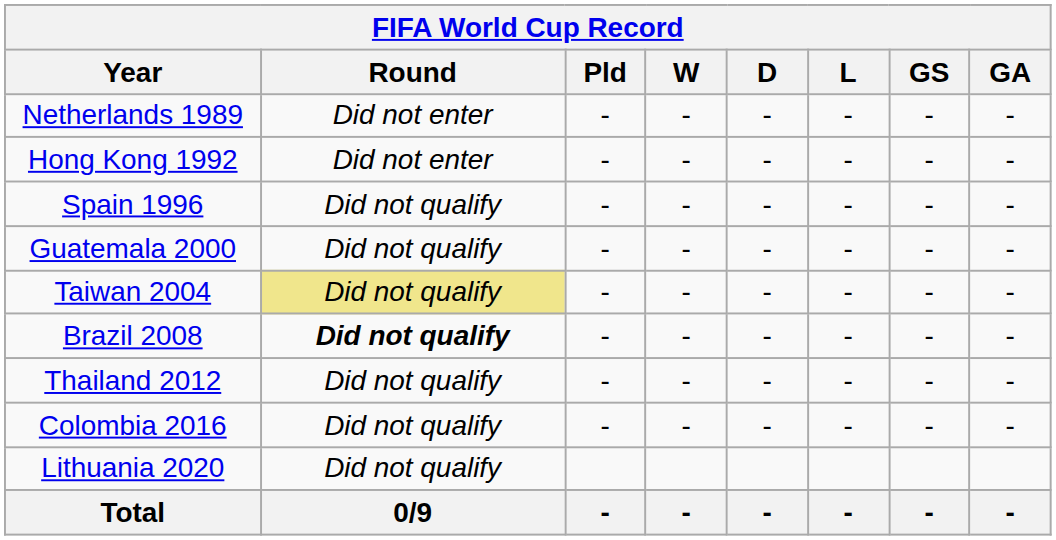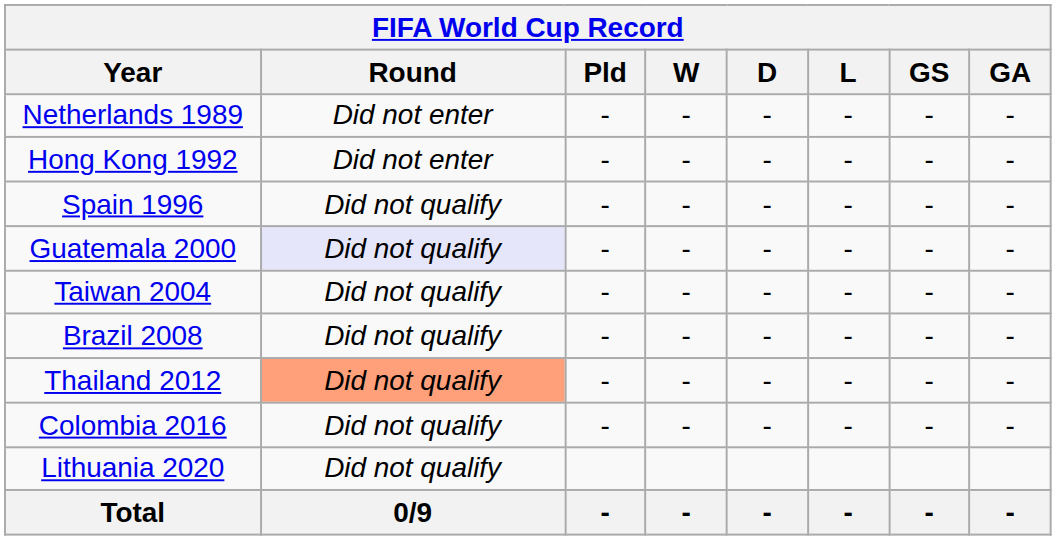(413, 248) no background -> (413, 248) lavender background
(413, 292) khaki background -> (413, 292) no background
(413, 336) bold -> (413, 336) normal
(413, 381) no background -> (413, 381) lightsalmon background
